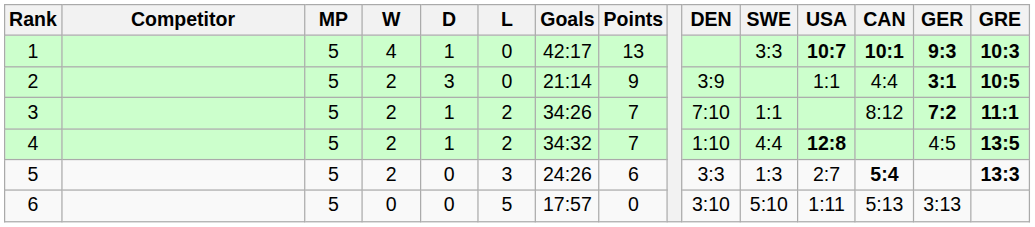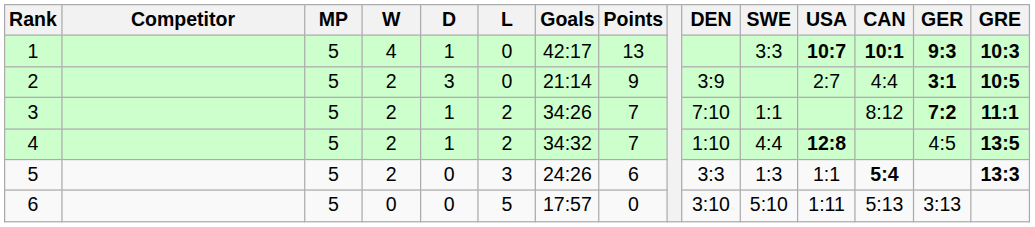(827, 81) 1:1 -> (827, 81) 2:7
(827, 174) 2:7 -> (827, 174) 1:1
